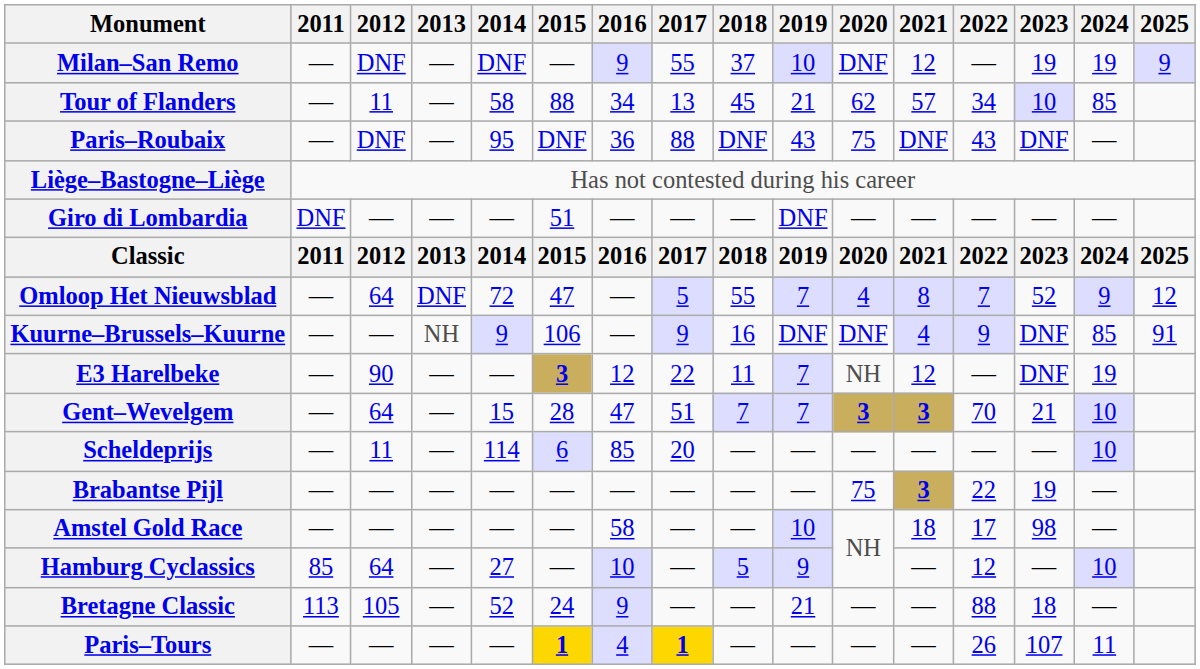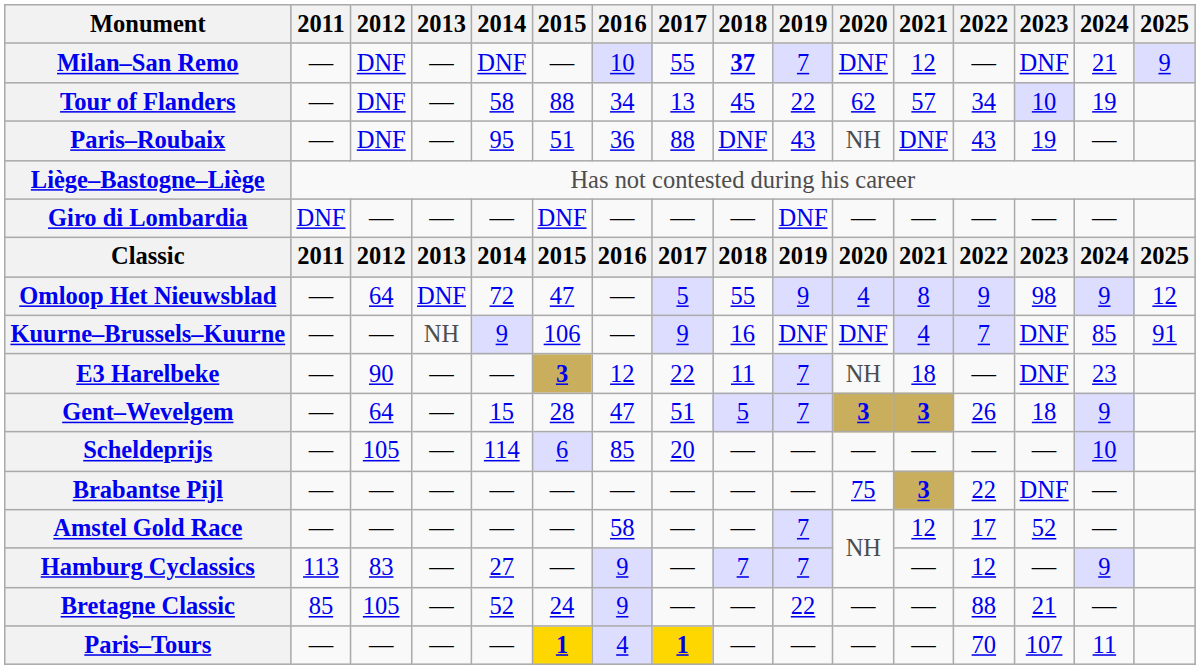(622, 62) 9 -> (622, 62) 10
(743, 62) normal -> (743, 62) bold
(803, 62) 10 -> (803, 62) 7
(1044, 62) 19 -> (1044, 62) DNF
(1104, 62) 19 -> (1104, 62) 21
(381, 101) 11 -> (381, 101) DNF
(803, 101) 21 -> (803, 101) 22
(1104, 101) 85 -> (1104, 101) 19
(562, 140) DNF -> (562, 140) 51
(863, 140) 75 -> (863, 140) NH
(1044, 140) DNF -> (1044, 140) 19
(562, 218) 51 -> (562, 218) DNF
(803, 295) 7 -> (803, 295) 9
(984, 295) 7 -> (984, 295) 9
(1044, 295) 52 -> (1044, 295) 98
(984, 334) 9 -> (984, 334) 7
(924, 373) 12 -> (924, 373) 18
(1104, 373) 19 -> (1104, 373) 23
(743, 412) 7 -> (743, 412) 5
(984, 412) 70 -> (984, 412) 26
(1044, 412) 21 -> (1044, 412) 18
(1104, 412) 10 -> (1104, 412) 9
(381, 450) 11 -> (381, 450) 105
(1044, 489) 19 -> (1044, 489) DNF
(803, 528) 10 -> (803, 528) 7
(924, 528) 18 -> (924, 528) 12
(1044, 528) 98 -> (1044, 528) 52
(321, 567) 85 -> (321, 567) 113
(381, 567) 64 -> (381, 567) 83
(622, 567) 10 -> (622, 567) 9
(743, 567) 5 -> (743, 567) 7
(803, 567) 9 -> (803, 567) 7
(1104, 567) 10 -> (1104, 567) 9
(321, 606) 113 -> (321, 606) 85
(803, 606) 21 -> (803, 606) 22
(1044, 606) 18 -> (1044, 606) 21
(984, 645) 26 -> (984, 645) 70
